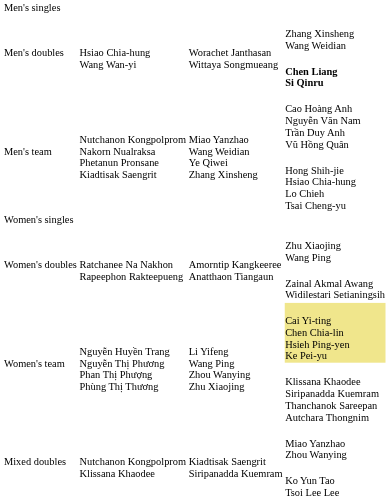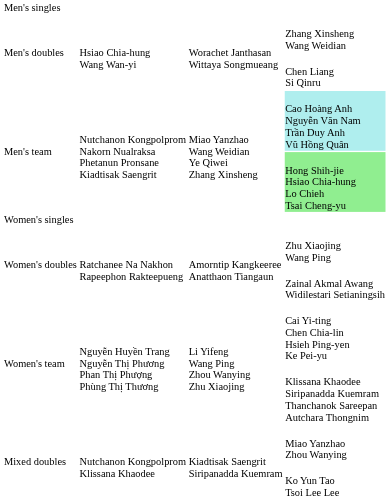(311, 77) bold -> (310, 77) normal
(323, 126) no background -> (323, 126) paleturquoise background
(321, 188) no background -> (321, 188) lightgreen background
(317, 338) khaki background -> (317, 338) no background
